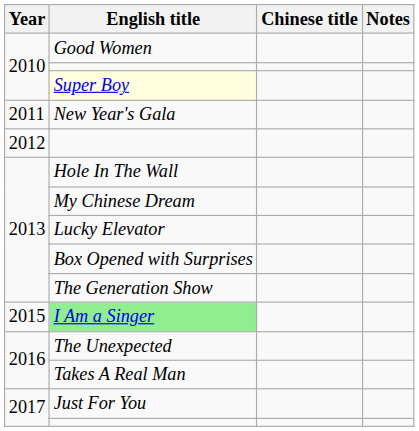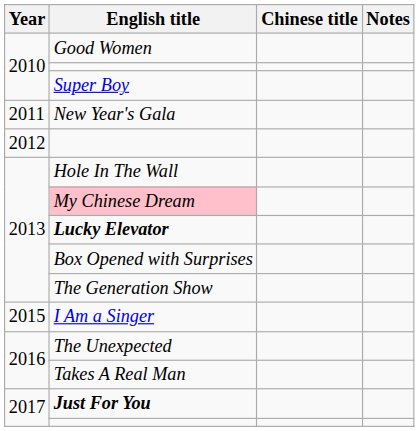(91, 85) lightyellow background -> (91, 85) no background
(124, 200) no background -> (124, 200) pink background
(109, 229) normal -> (111, 229) bold
(104, 316) lightgreen background -> (104, 316) no background
(100, 403) normal -> (102, 403) bold
